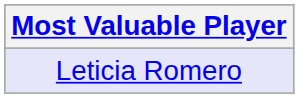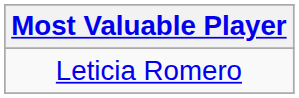(149, 70) lavender background -> (149, 70) no background
